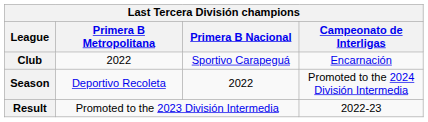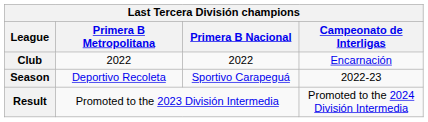(241, 60) Sportivo Carapeguá -> (241, 60) 2022
(241, 84) 2022 -> (241, 78) Sportivo Carapeguá
(361, 84) Promoted to the 2024 División Intermedia -> (361, 78) 2022-23
(361, 108) 2022-23 -> (361, 101) Promoted to the 2024 División Intermedia
